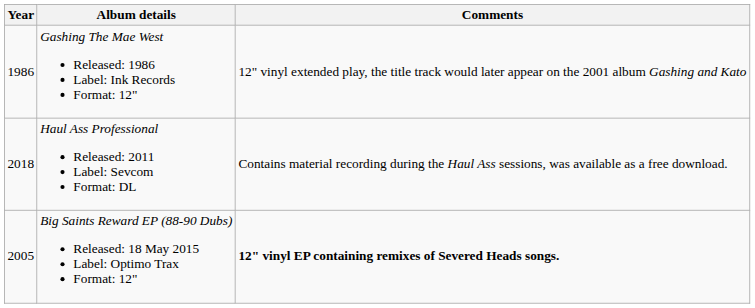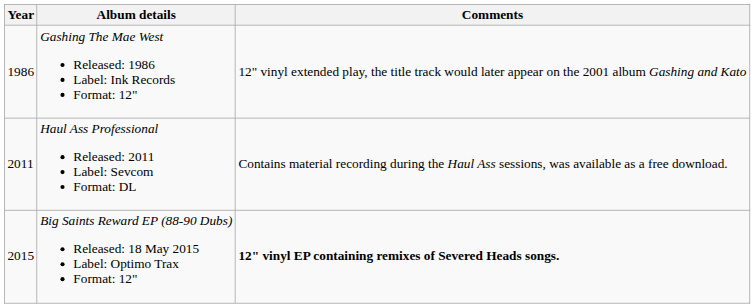(21, 164) 2018 -> (21, 164) 2011
(21, 256) 2005 -> (21, 256) 2015
